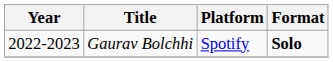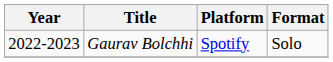(287, 43) bold -> (287, 43) normal
